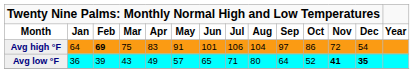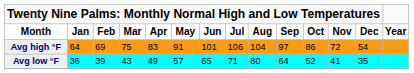(100, 47) bold -> (100, 47) normal
(335, 61) bold -> (335, 61) normal
(363, 61) bold -> (363, 61) normal
